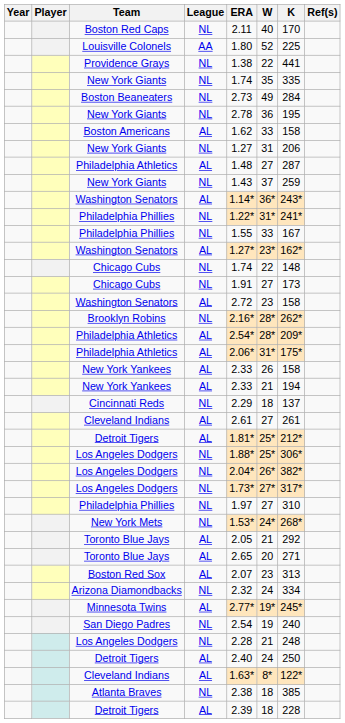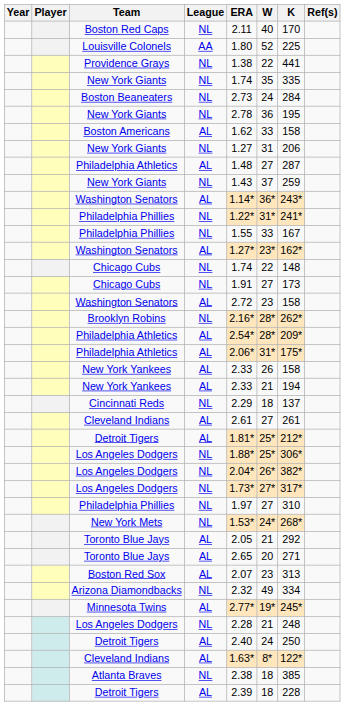(267, 98) 49 -> (267, 98) 24
(267, 591) 24 -> (267, 591) 49
- row: (127, 625)
